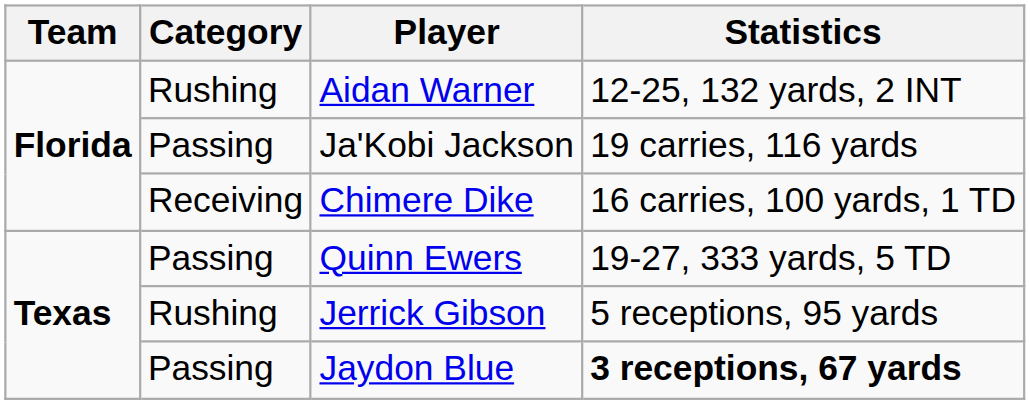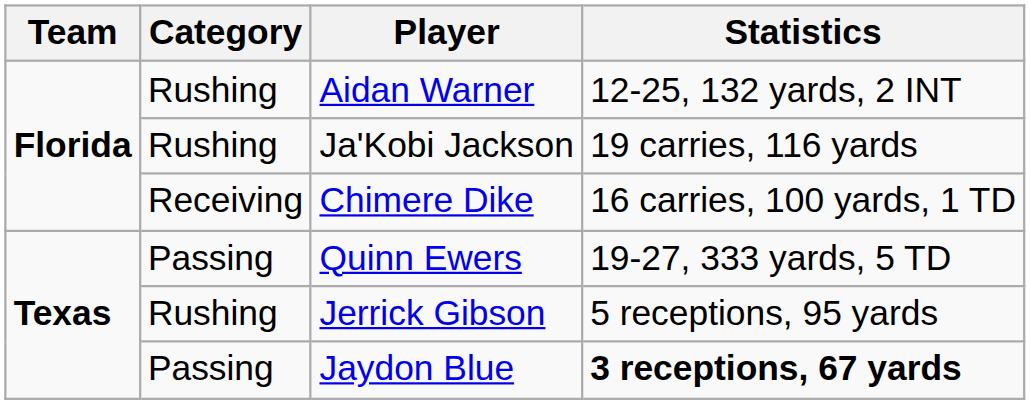(211, 145) Passing -> (213, 145) Rushing
